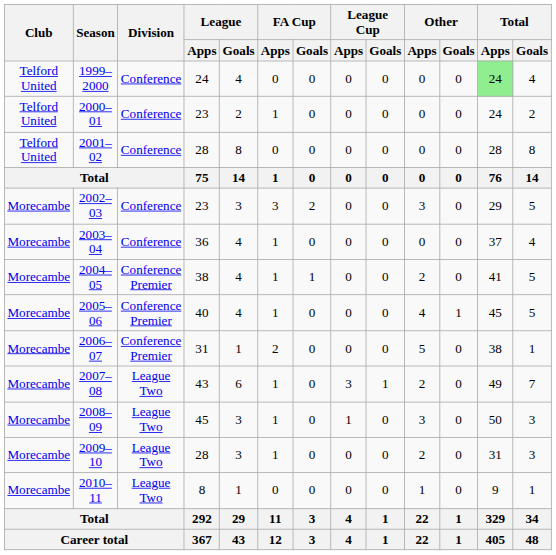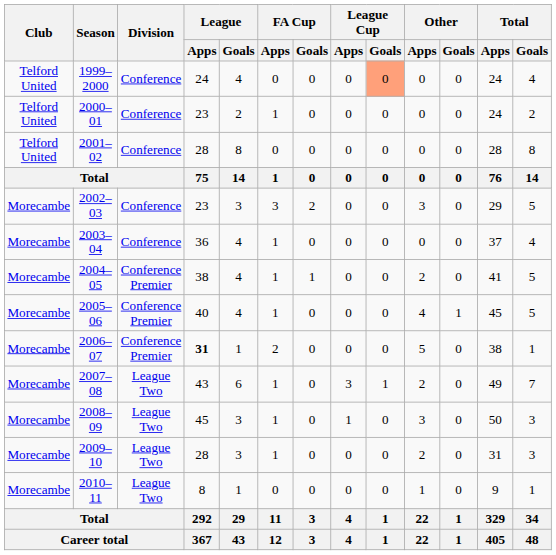(385, 78) no background -> (385, 78) lightsalmon background
(495, 78) lightgreen background -> (495, 78) no background
(202, 348) normal -> (202, 348) bold
